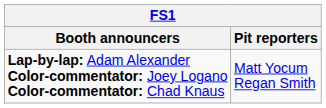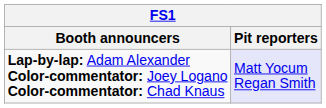(275, 76) no background -> (275, 76) lavender background
